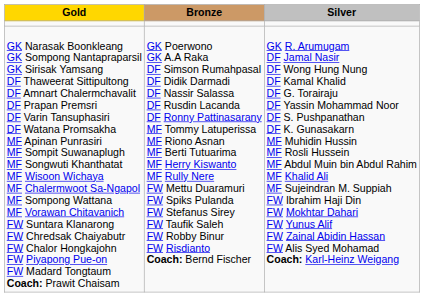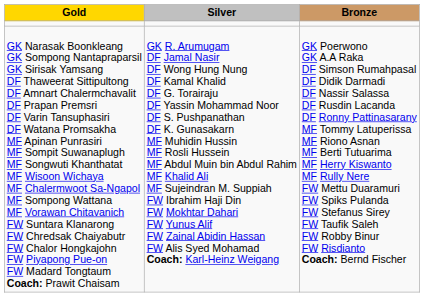columns swapped: (342, 12) <-> (204, 12)
